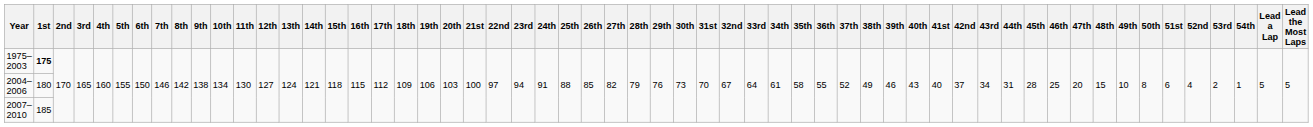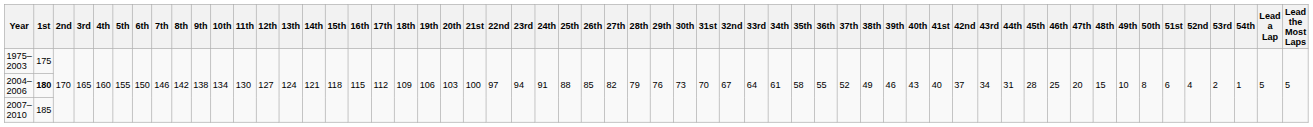(44, 61) bold -> (44, 61) normal
(44, 85) normal -> (44, 85) bold
